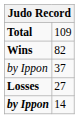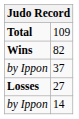(28, 104) bold -> (27, 104) normal
